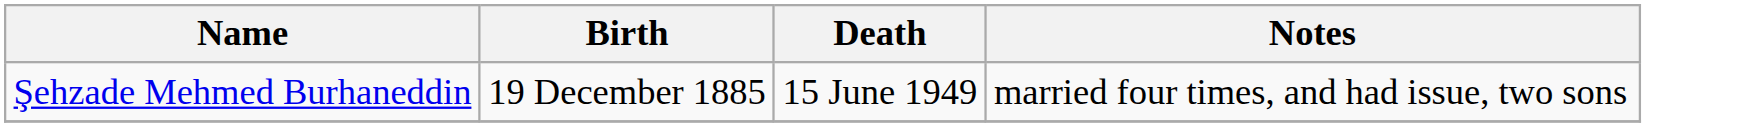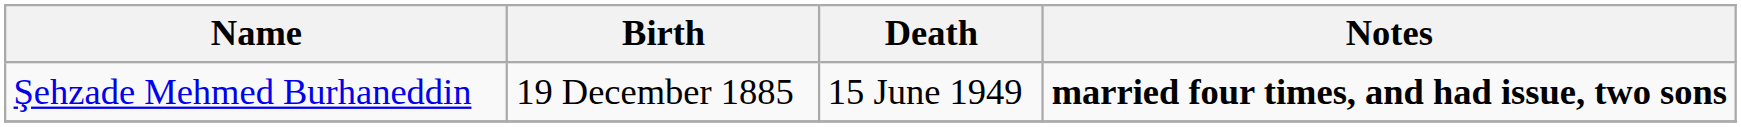(1311, 91) normal -> (1389, 91) bold
